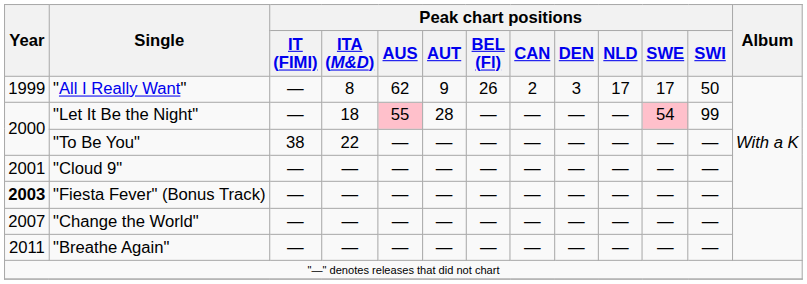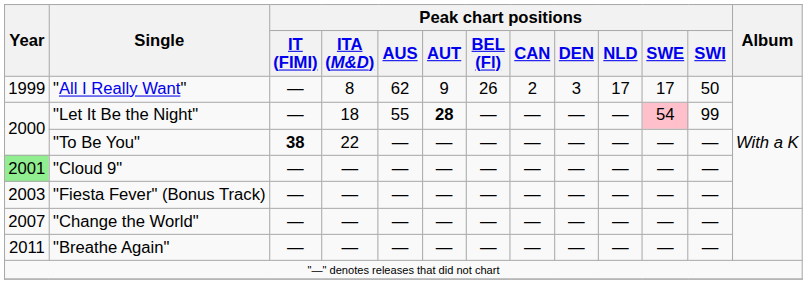(400, 115) pink background -> (400, 115) no background
(444, 115) normal -> (444, 115) bold
(295, 141) normal -> (295, 141) bold
(27, 168) no background -> (27, 168) lightgreen background
(27, 194) bold -> (27, 194) normal
